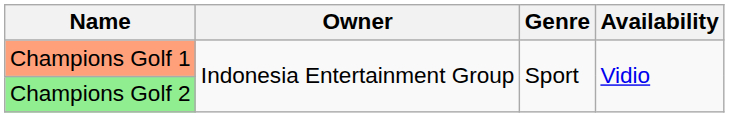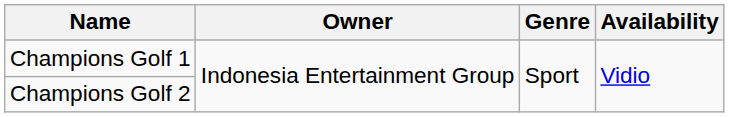(100, 58) lightsalmon background -> (100, 58) no background
(100, 93) lightgreen background -> (100, 93) no background
